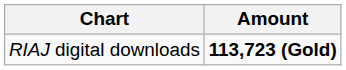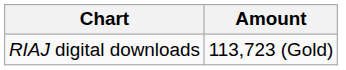(273, 49) bold -> (271, 49) normal
